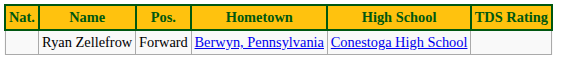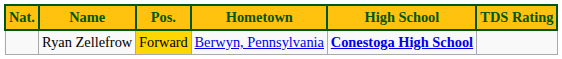(163, 42) no background -> (163, 42) gold background
(399, 42) normal -> (402, 42) bold
